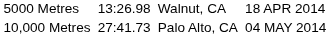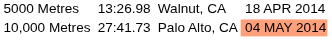(284, 27) no background -> (284, 27) lightsalmon background
